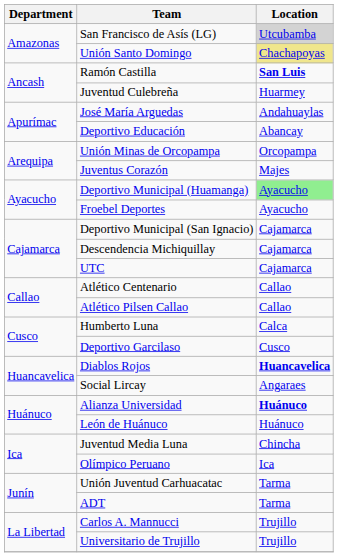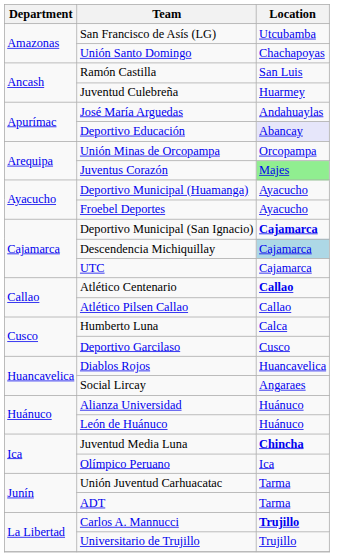(287, 33) lightgrey background -> (287, 33) no background
(292, 53) khaki background -> (292, 53) no background
(282, 72) bold -> (281, 72) normal
(281, 131) no background -> (281, 131) lavender background
(274, 170) no background -> (274, 170) lightgreen background
(283, 190) lightgreen background -> (283, 190) no background
(285, 229) normal -> (288, 229) bold
(285, 248) no background -> (285, 248) lightblue background
(275, 287) normal -> (276, 287) bold
(295, 365) bold -> (293, 365) normal
(283, 405) bold -> (281, 405) normal
(280, 444) normal -> (281, 444) bold
(278, 522) normal -> (279, 522) bold
